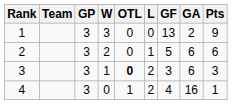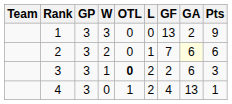columns swapped: (22, 14) <-> (57, 14)
(168, 52) 5 -> (168, 52) 7
(191, 52) no background -> (191, 52) lightyellow background
(168, 71) 3 -> (168, 71) 2
(191, 90) 16 -> (191, 90) 13
